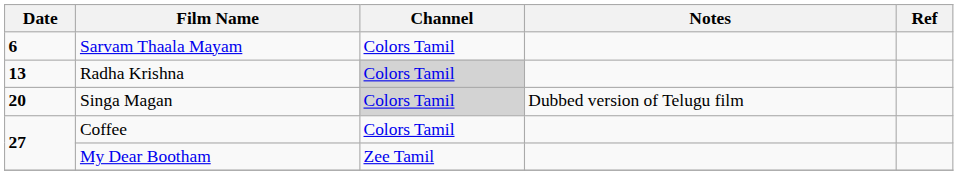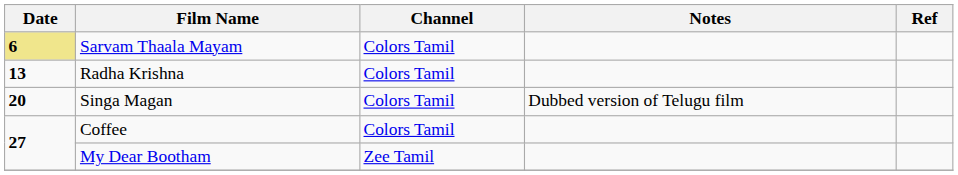(13, 45) no background -> (13, 45) khaki background
(409, 73) lightgrey background -> (409, 73) no background
(409, 101) lightgrey background -> (409, 101) no background
